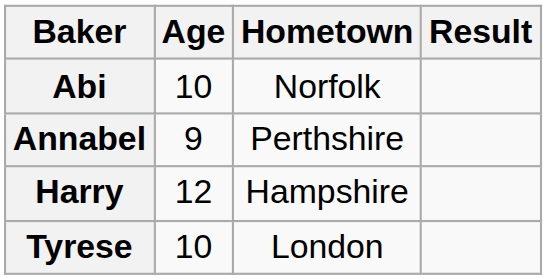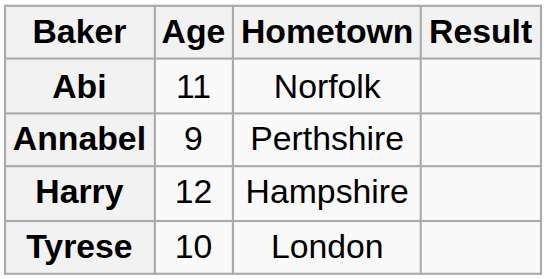(193, 85) 10 -> (193, 85) 11
